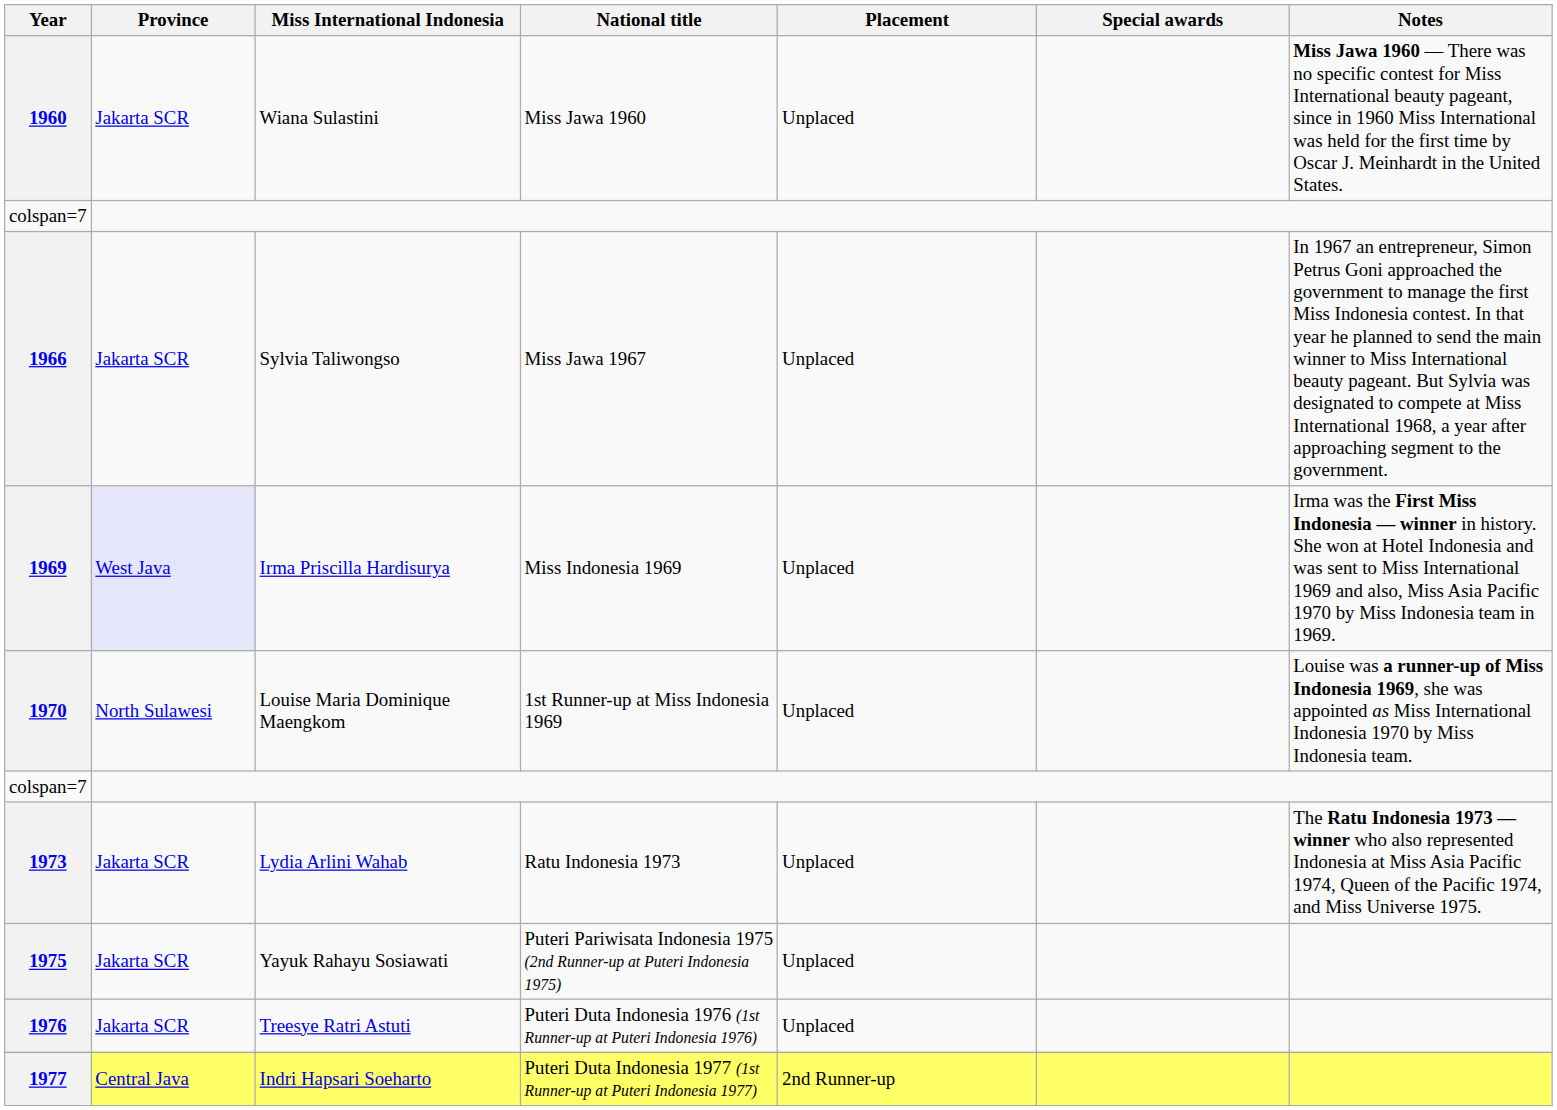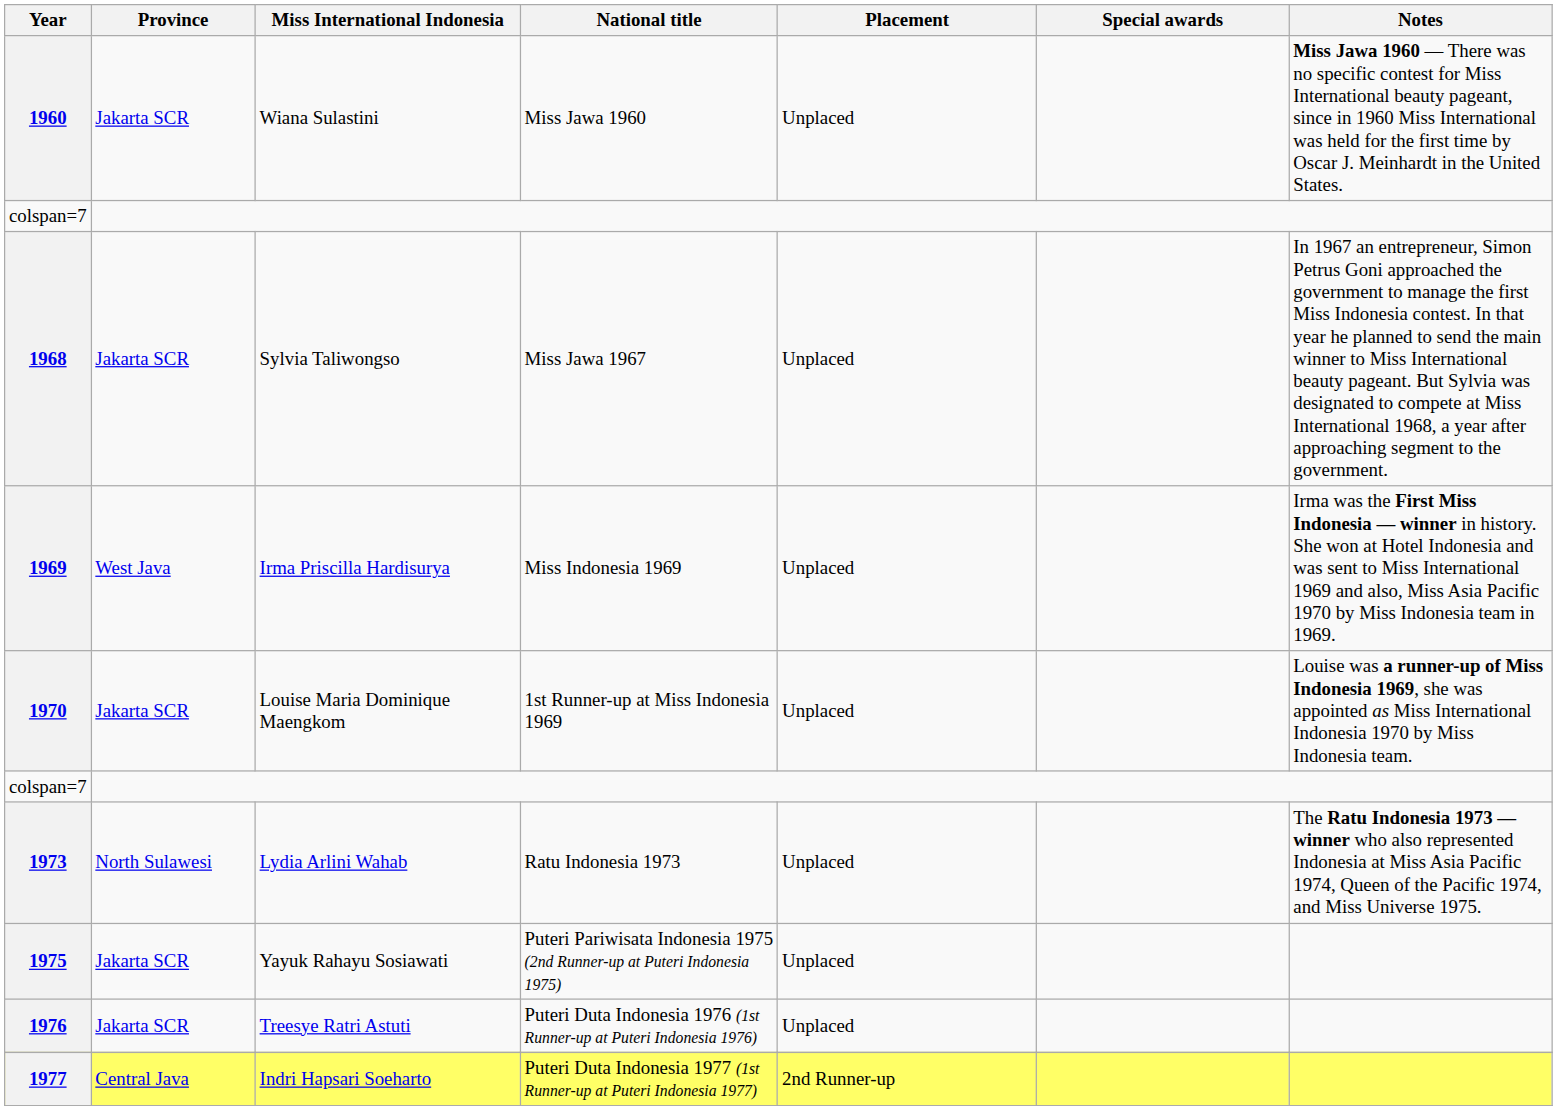(48, 358) 1966 -> (48, 358) 1968
(133, 568) lavender background -> (133, 568) no background
(154, 711) North Sulawesi -> (142, 711) Jakarta SCR
(142, 862) Jakarta SCR -> (154, 862) North Sulawesi
